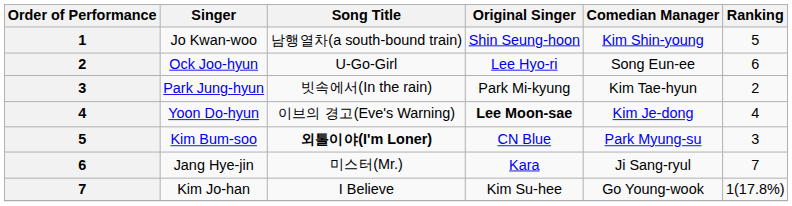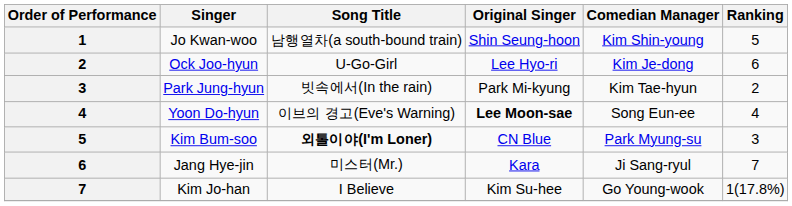(653, 64) Song Eun-ee -> (653, 64) Kim Je-dong
(653, 114) Kim Je-dong -> (653, 114) Song Eun-ee
